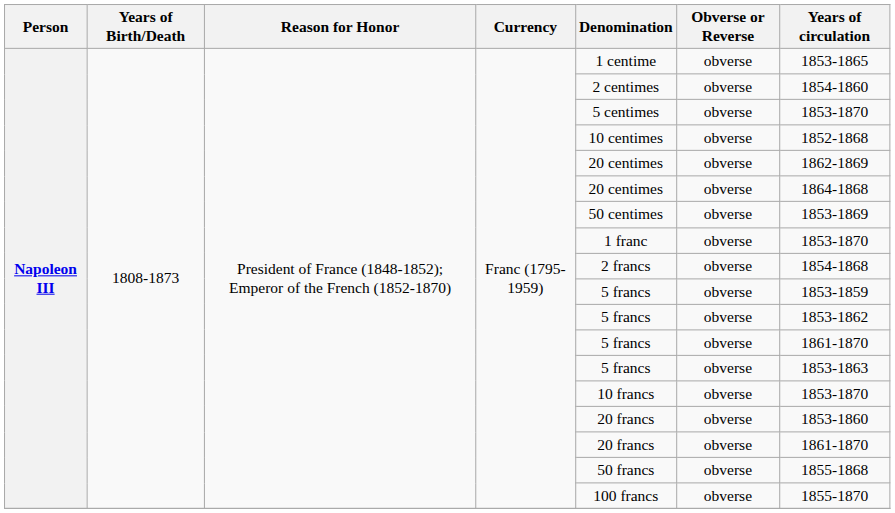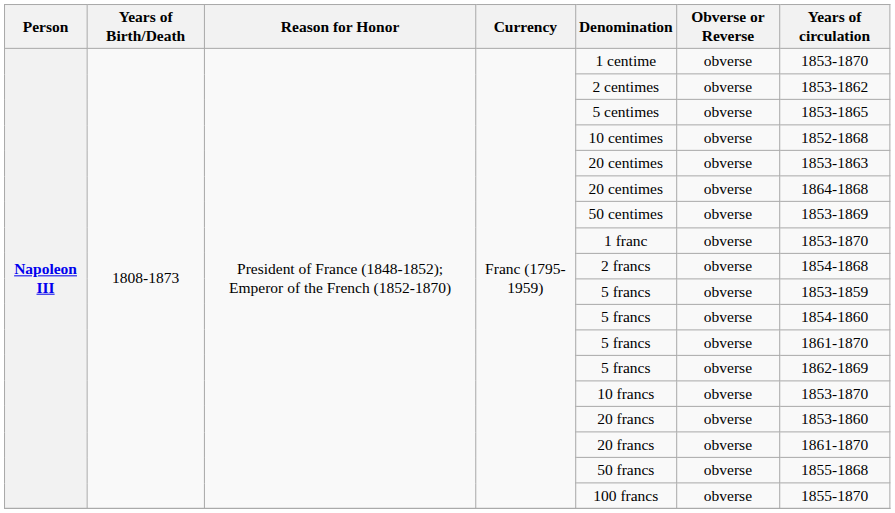(835, 61) 1853-1865 -> (835, 61) 1853-1870
(835, 86) 1854-1860 -> (835, 86) 1853-1862
(835, 112) 1853-1870 -> (835, 112) 1853-1865
(835, 163) 1862-1869 -> (835, 163) 1853-1863
(835, 317) 1853-1862 -> (835, 317) 1854-1860
(835, 368) 1853-1863 -> (835, 368) 1862-1869
